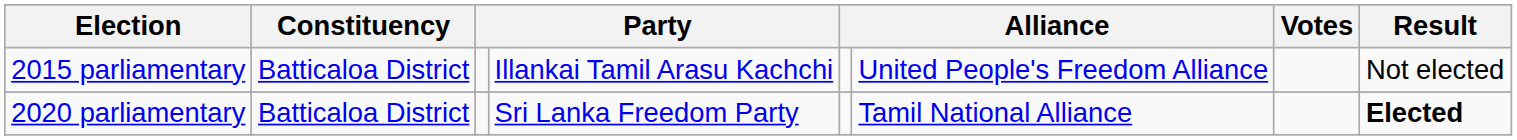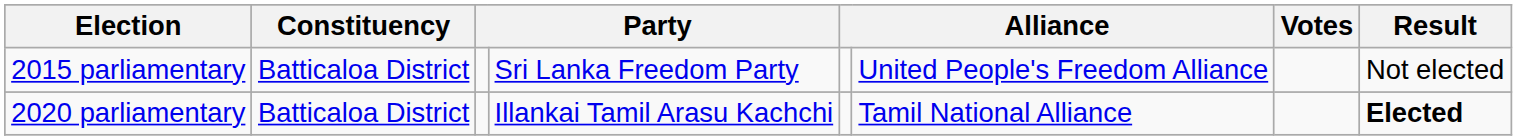(664, 69) Illankai Tamil Arasu Kachchi -> (647, 69) Sri Lanka Freedom Party
(647, 112) Sri Lanka Freedom Party -> (664, 112) Illankai Tamil Arasu Kachchi
